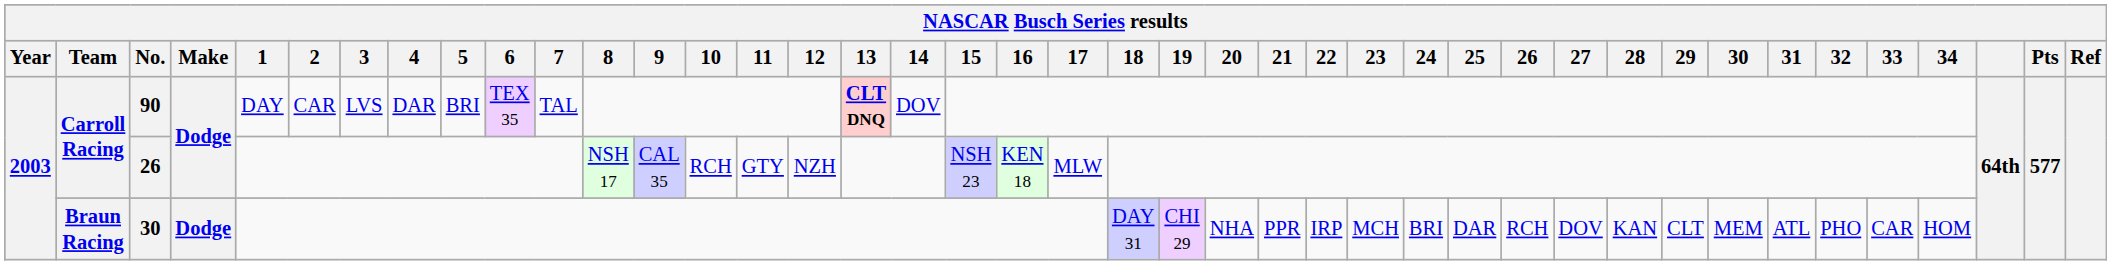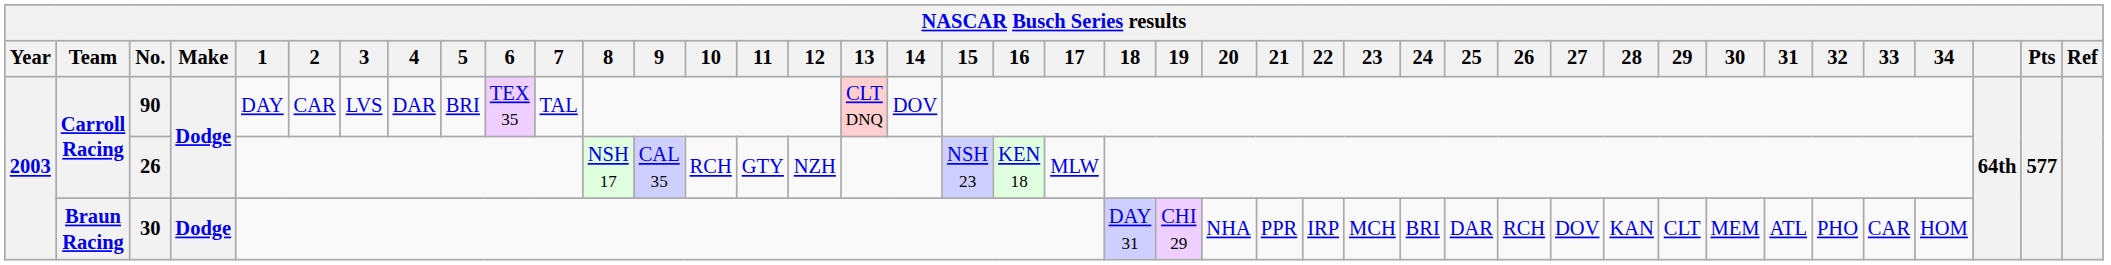(866, 106) bold -> (864, 105) normal
